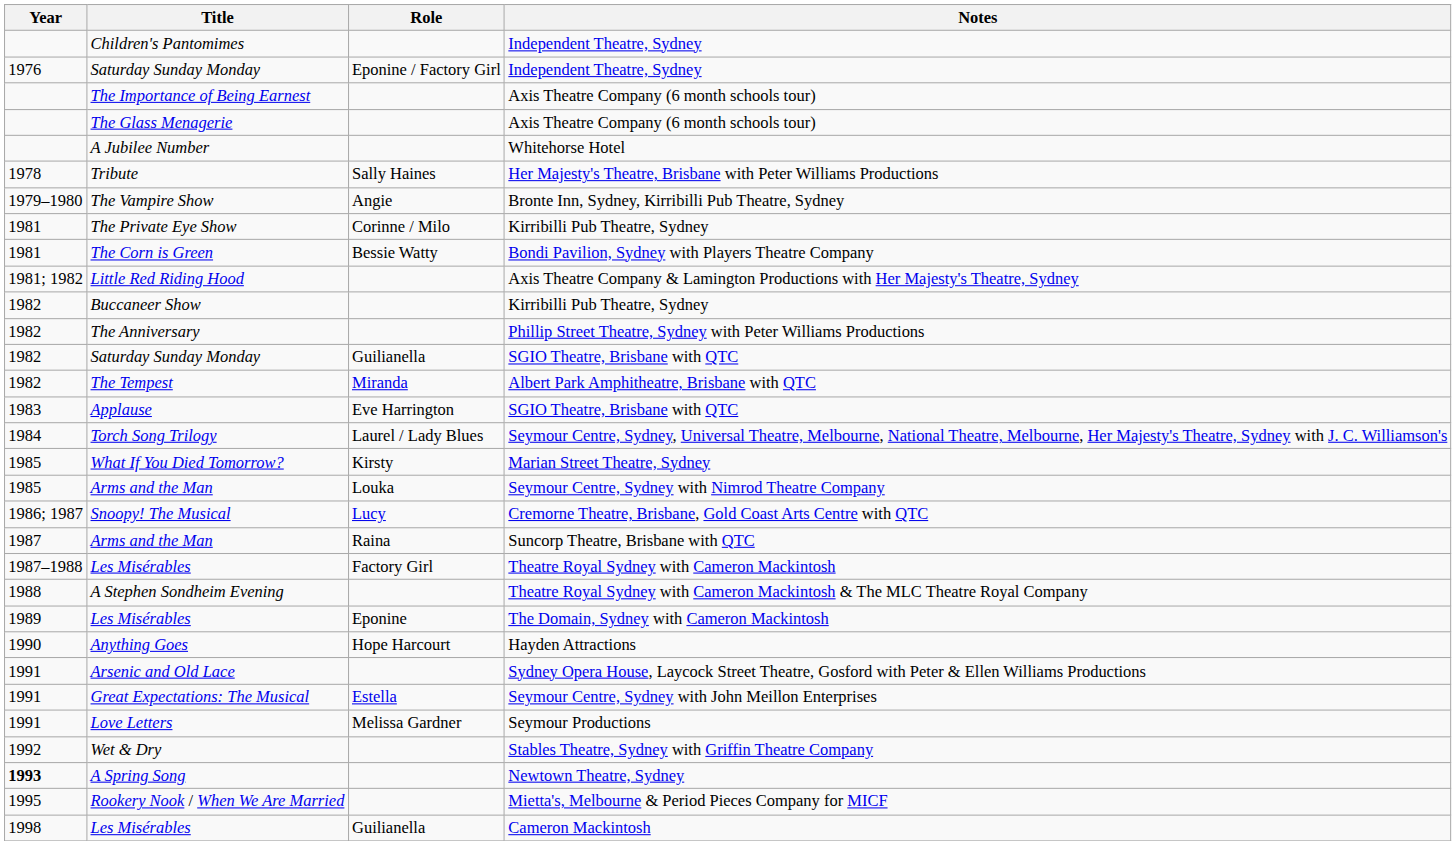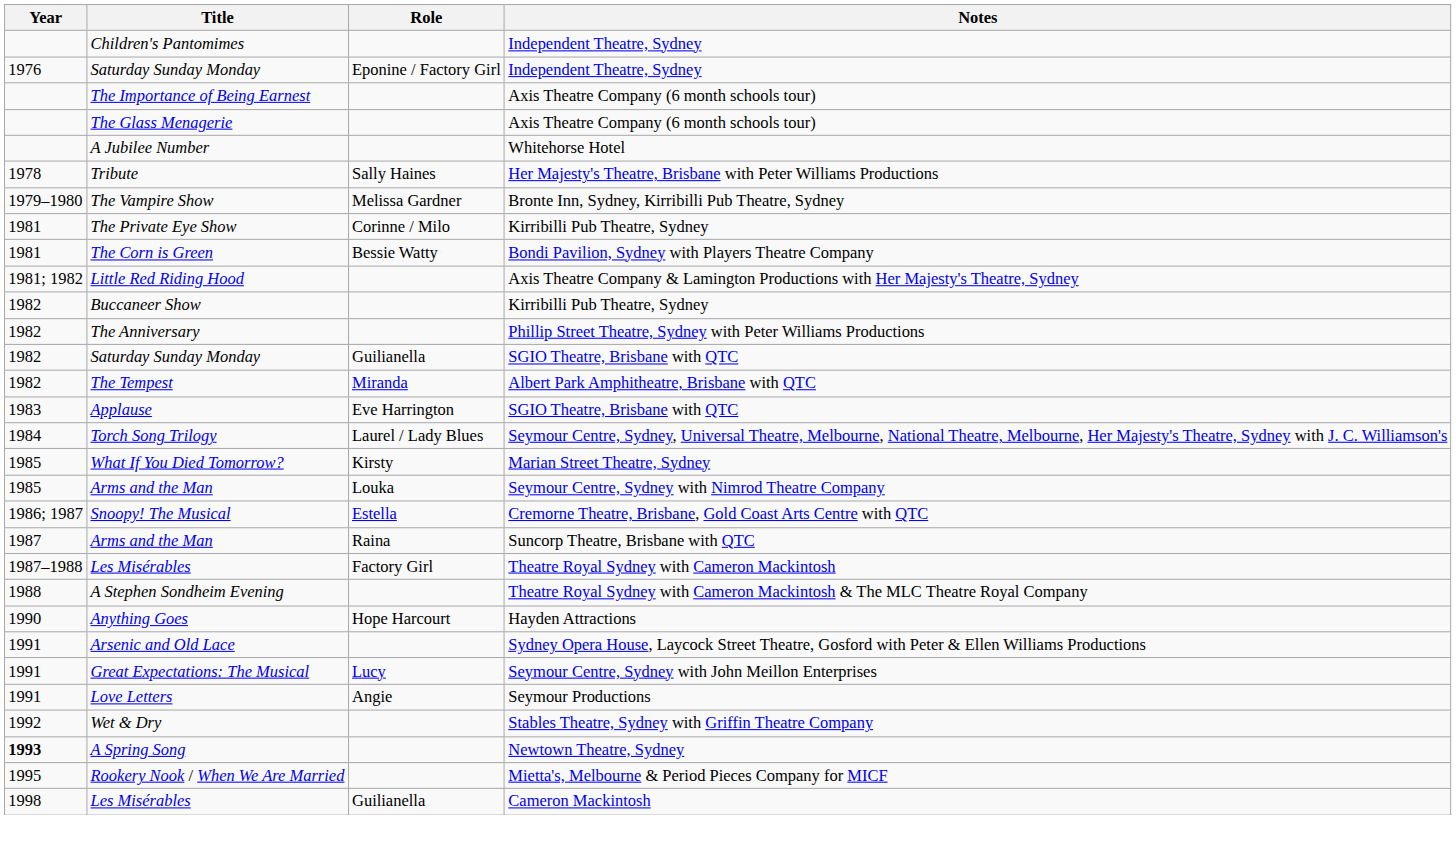(372, 200) Angie -> (407, 200) Melissa Gardner
(369, 514) Lucy -> (374, 514) Estella
- row: (141, 618)
(374, 697) Estella -> (369, 670) Lucy
(407, 723) Melissa Gardner -> (372, 697) Angie
